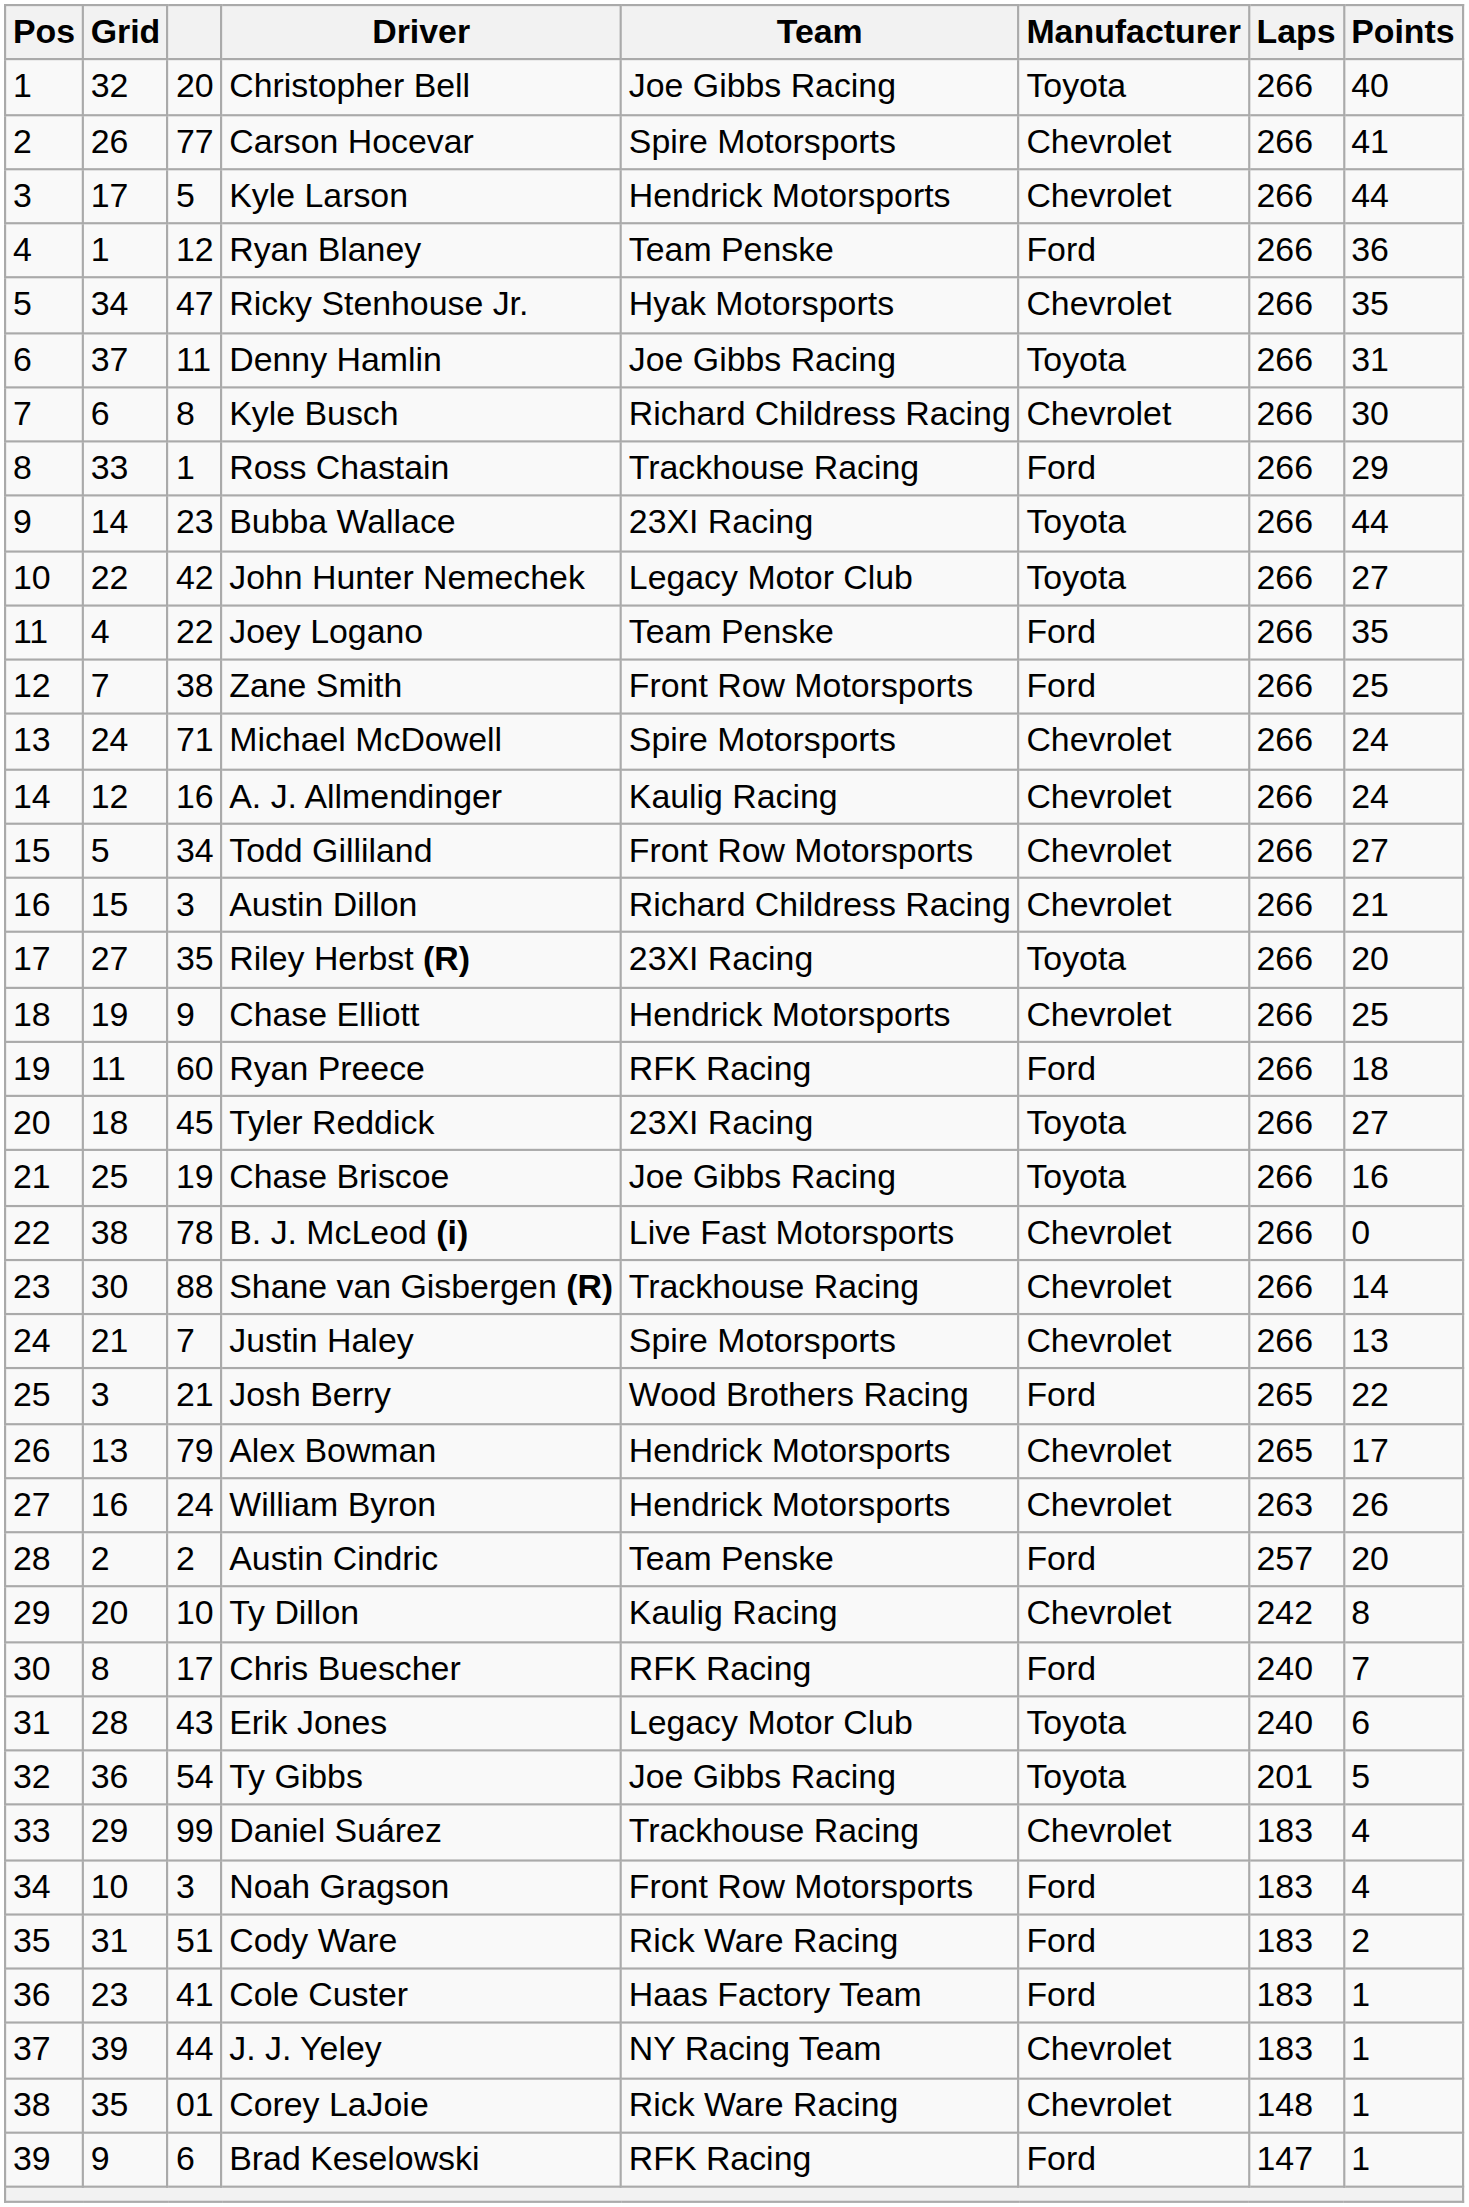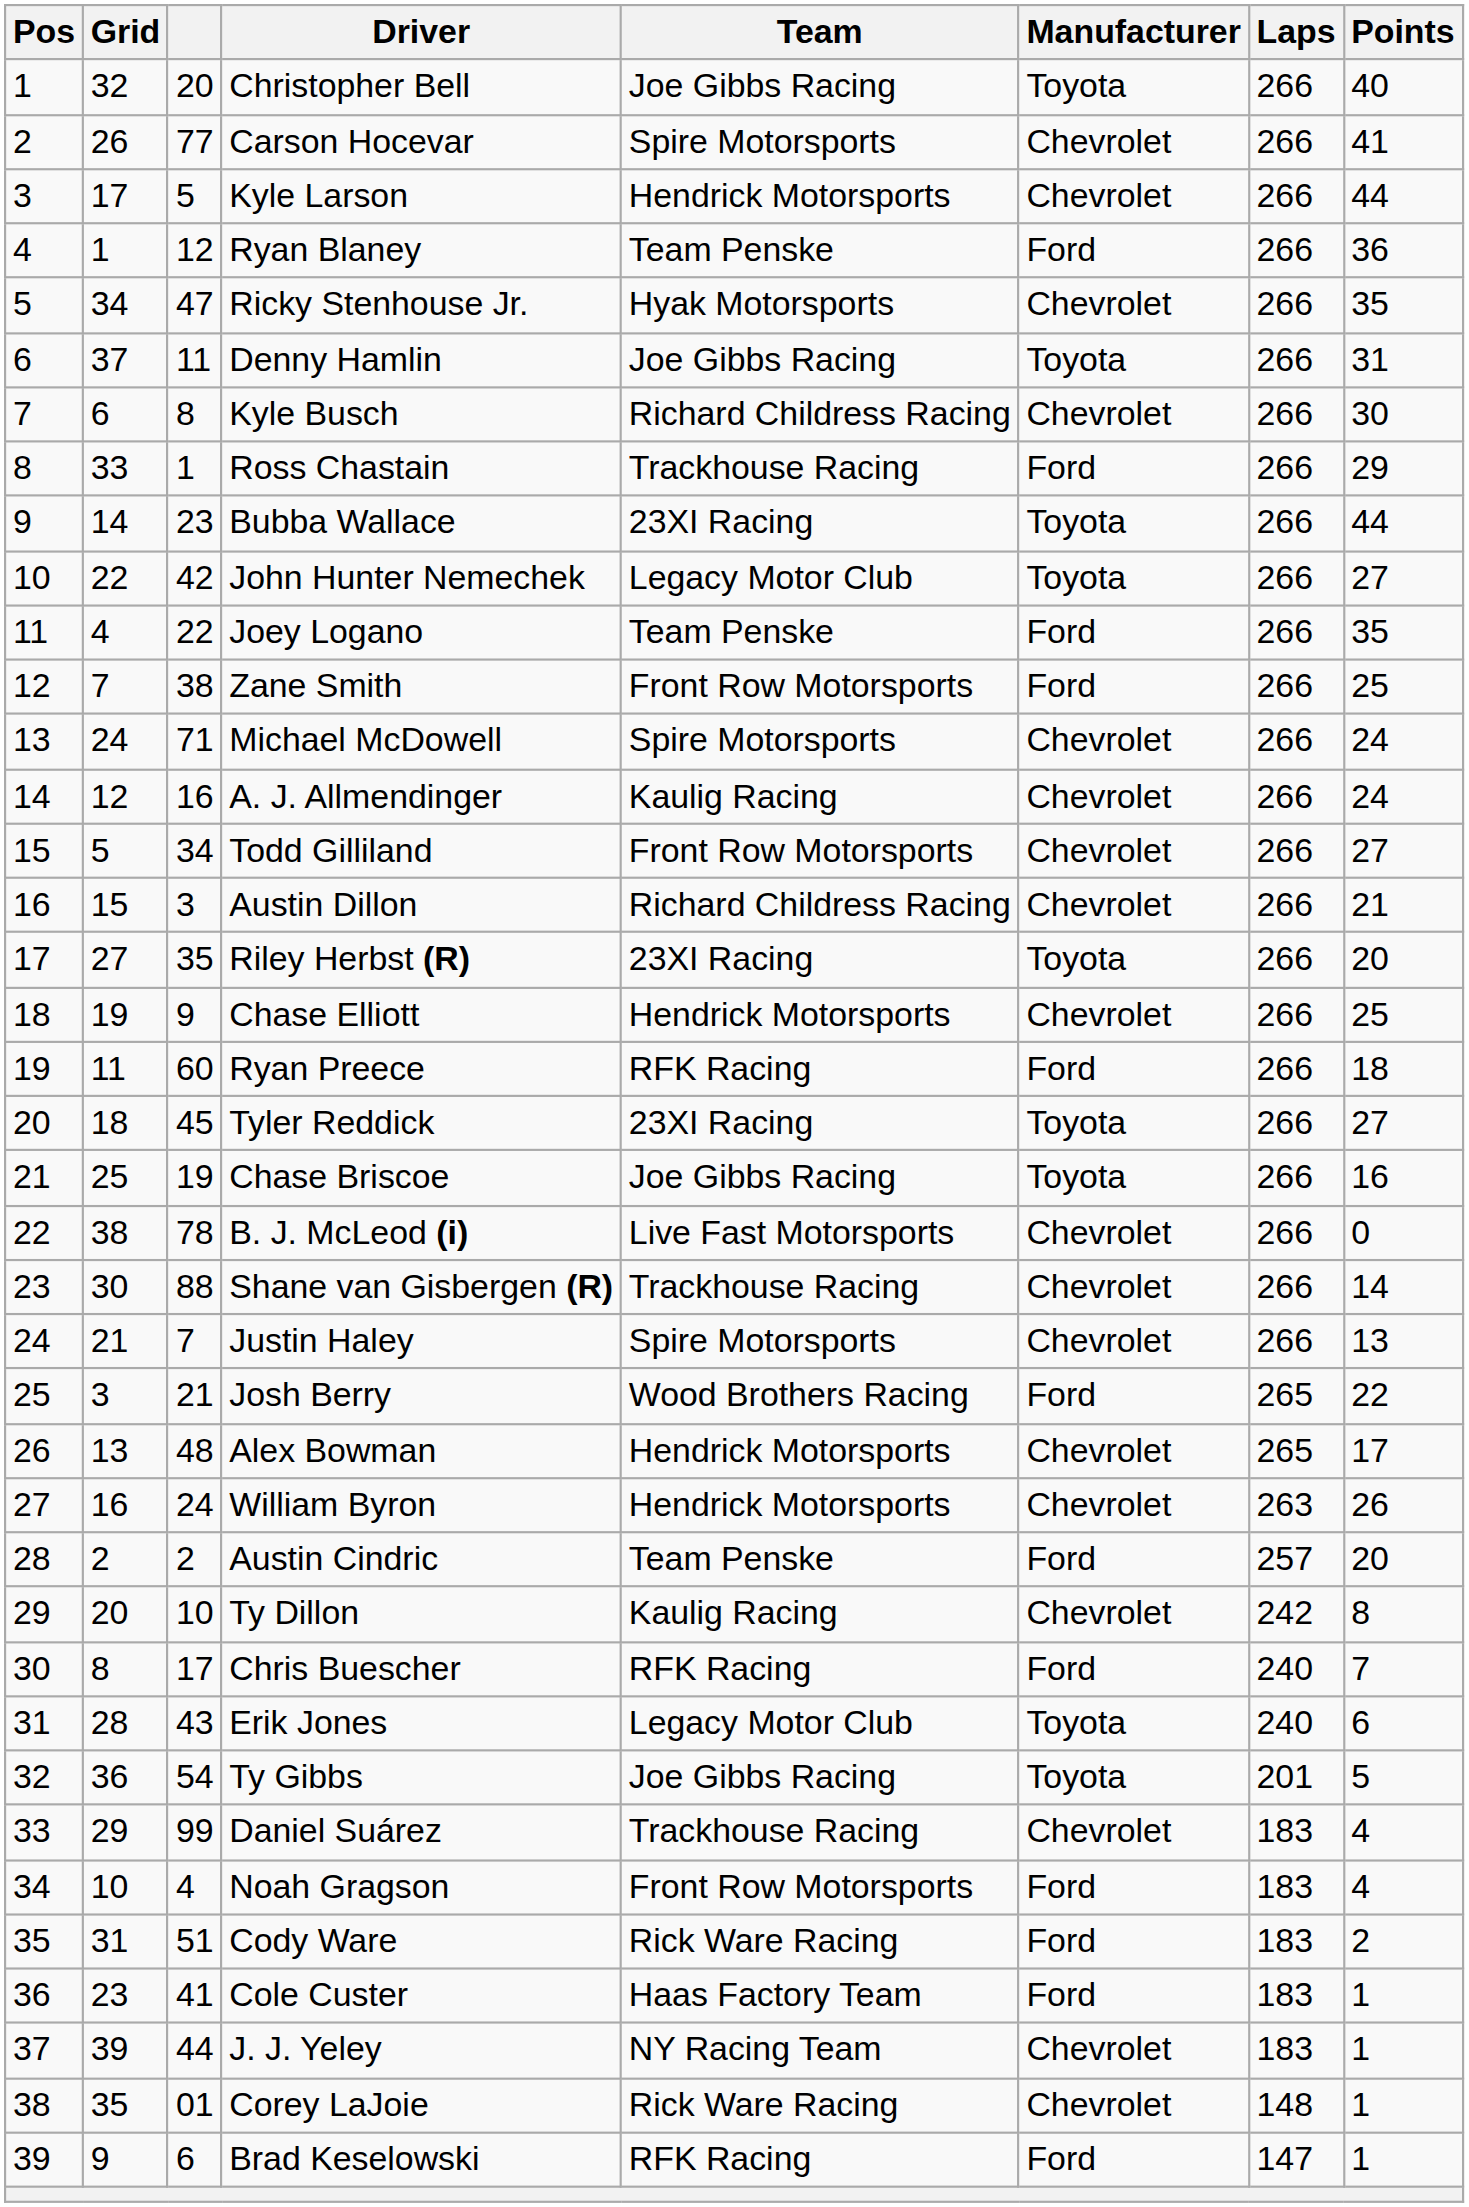(195, 1449) 79 -> (195, 1449) 48
(185, 1885) 3 -> (185, 1885) 4
